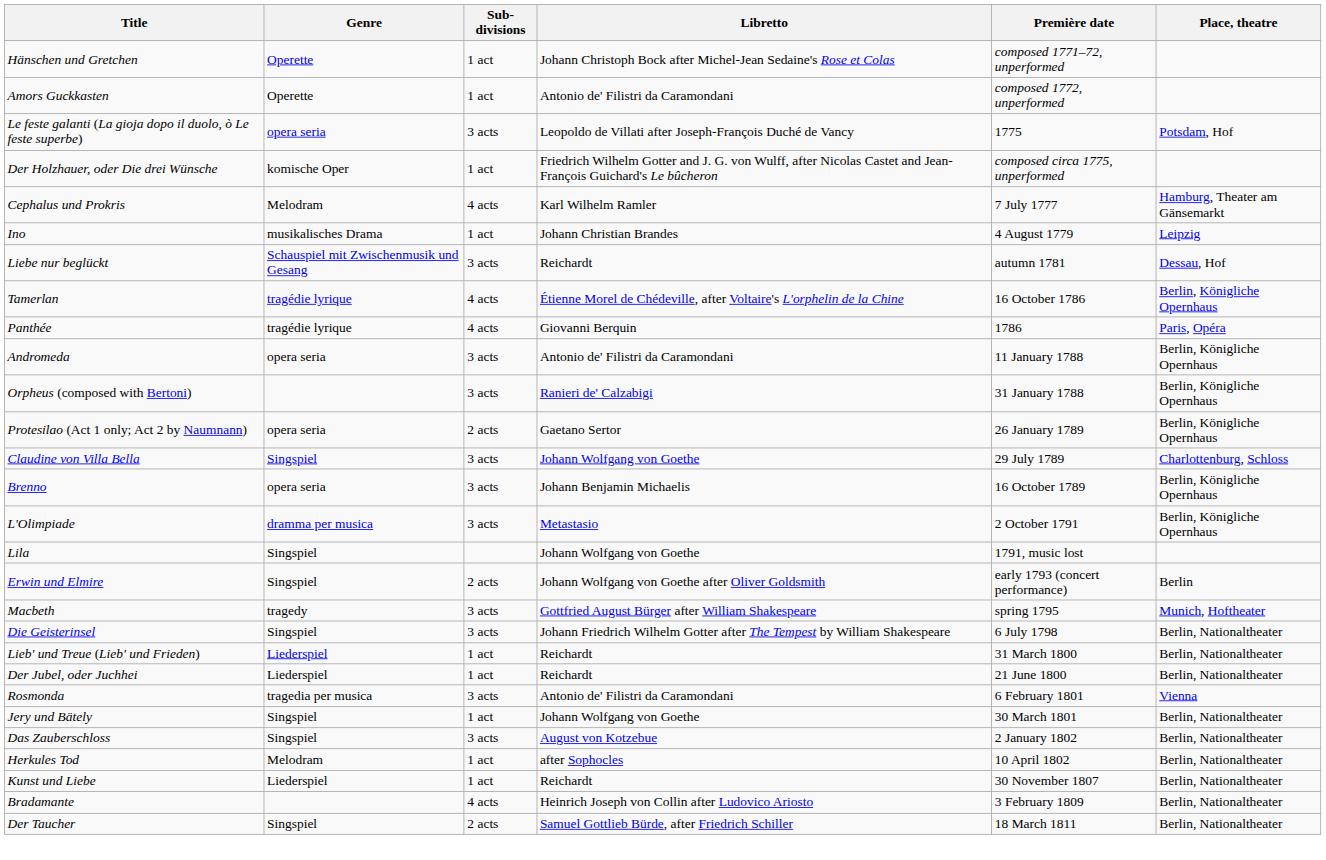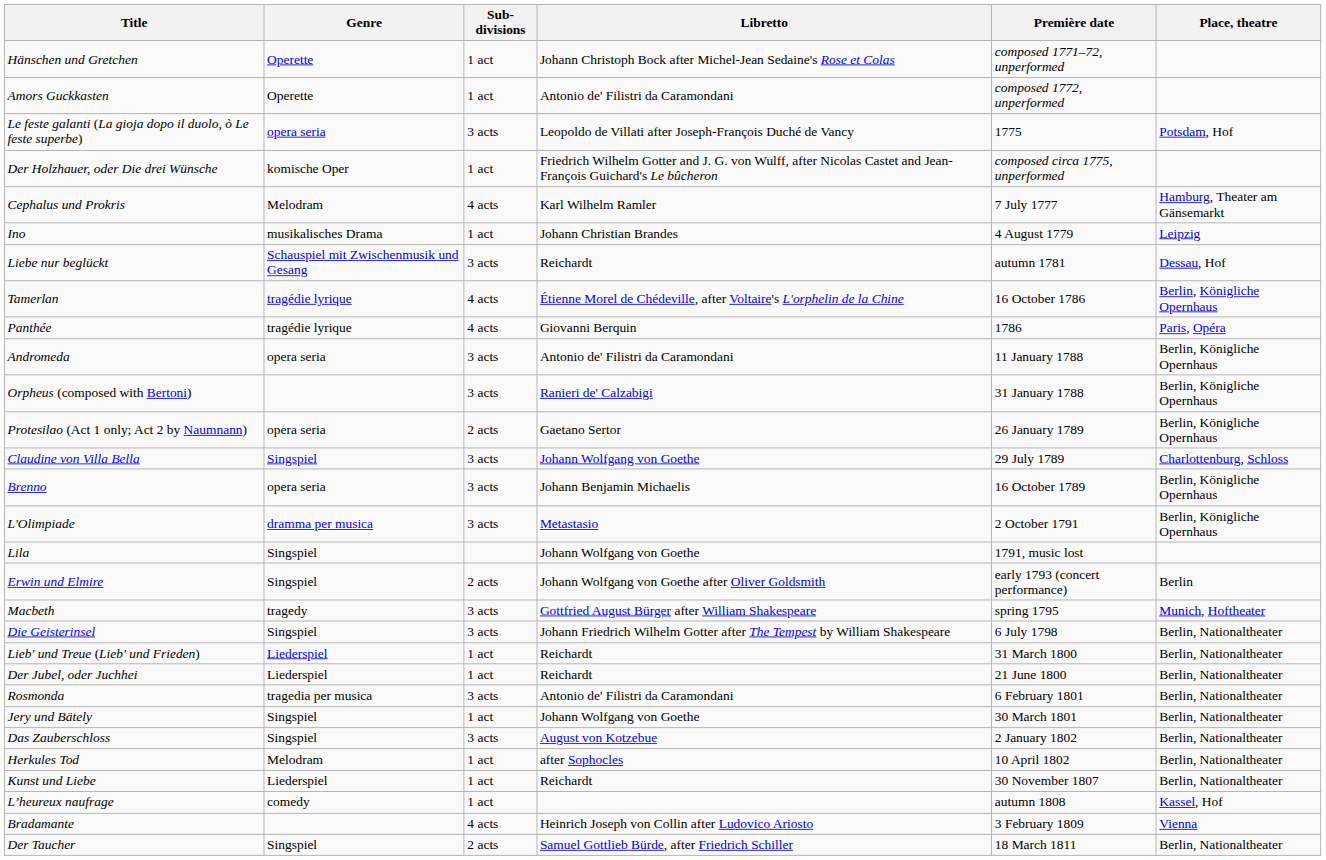(1178, 695) Vienna -> (1221, 695) Berlin, Nationaltheater
+ row: (61, 802)
(1221, 802) Berlin, Nationaltheater -> (1178, 823) Vienna
